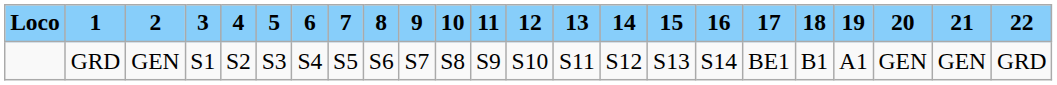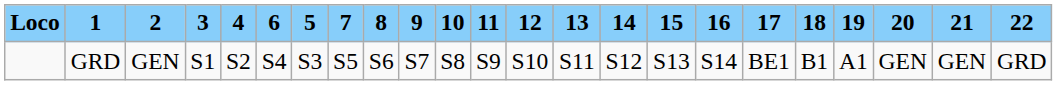columns swapped: (274, 23) <-> (310, 23)
